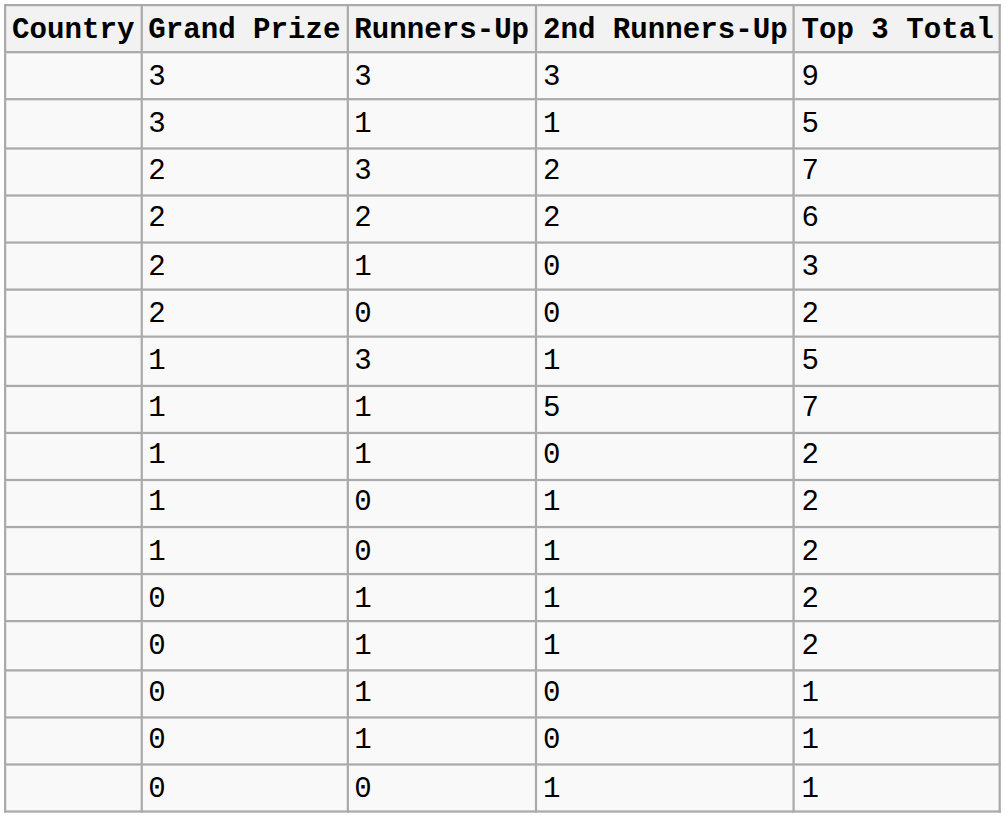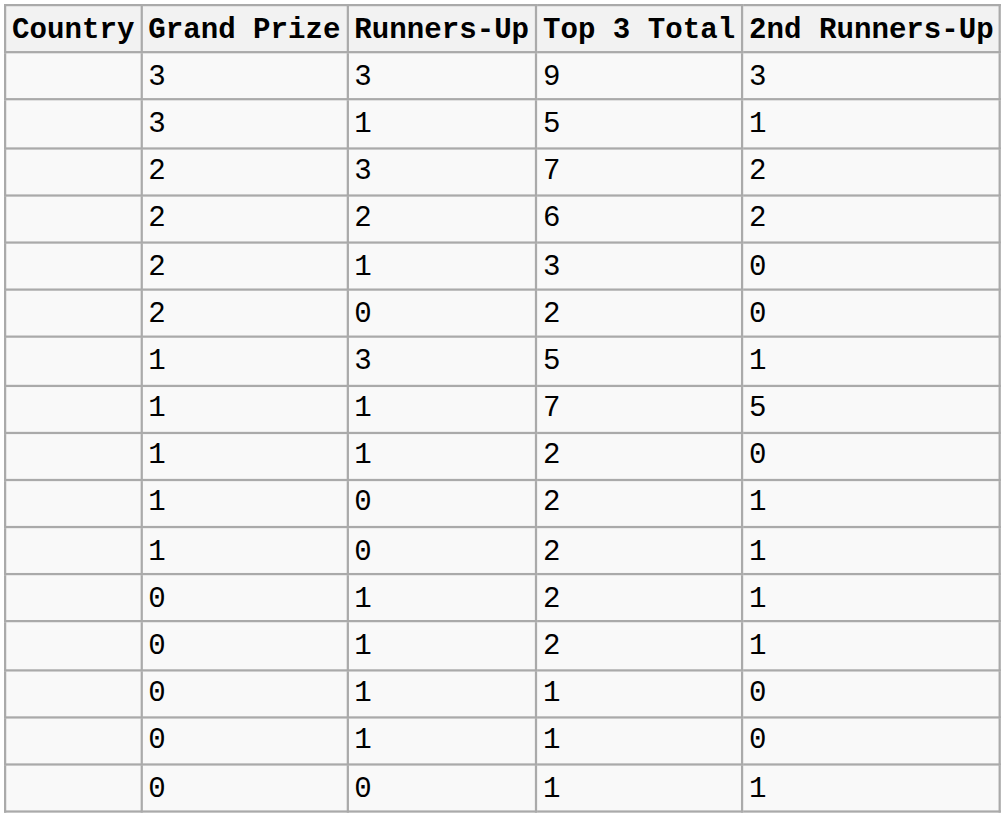columns swapped: (665, 29) <-> (898, 29)
